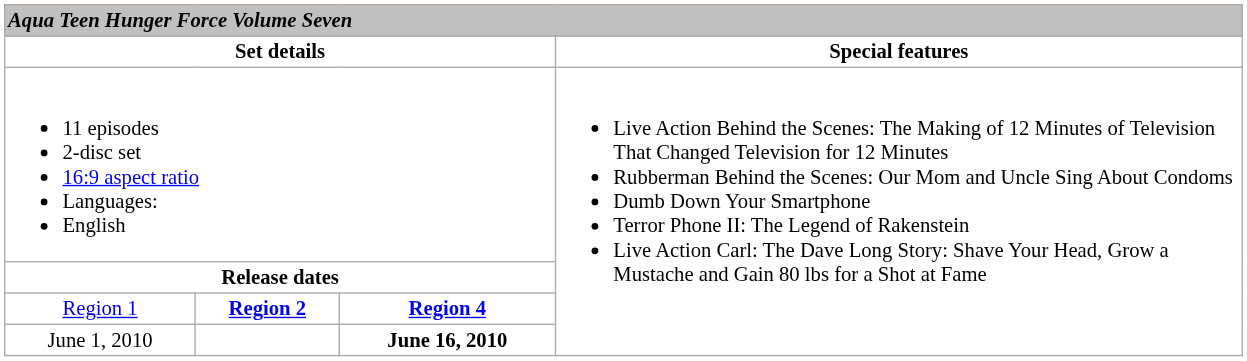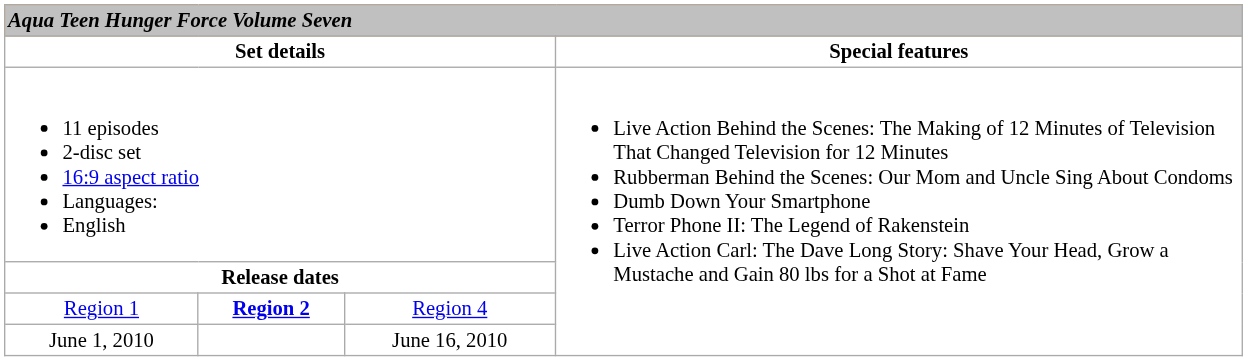(447, 308) bold -> (450, 308) normal
(447, 340) bold -> (450, 340) normal
